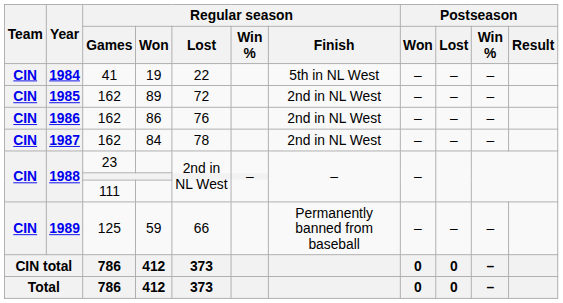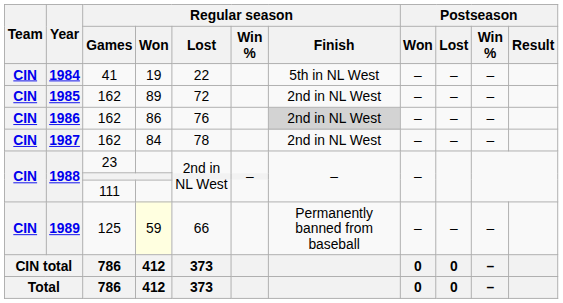(334, 119) no background -> (334, 119) lightgrey background
(154, 228) no background -> (154, 228) lightyellow background
